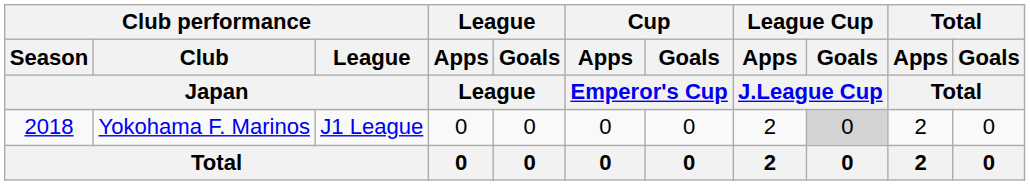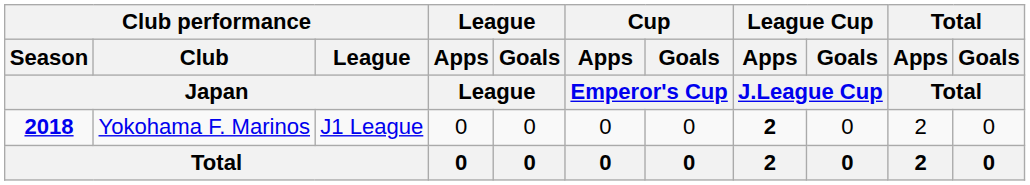(49, 127) normal -> (49, 127) bold
(770, 127) normal -> (770, 127) bold
(847, 127) lightgrey background -> (847, 127) no background
